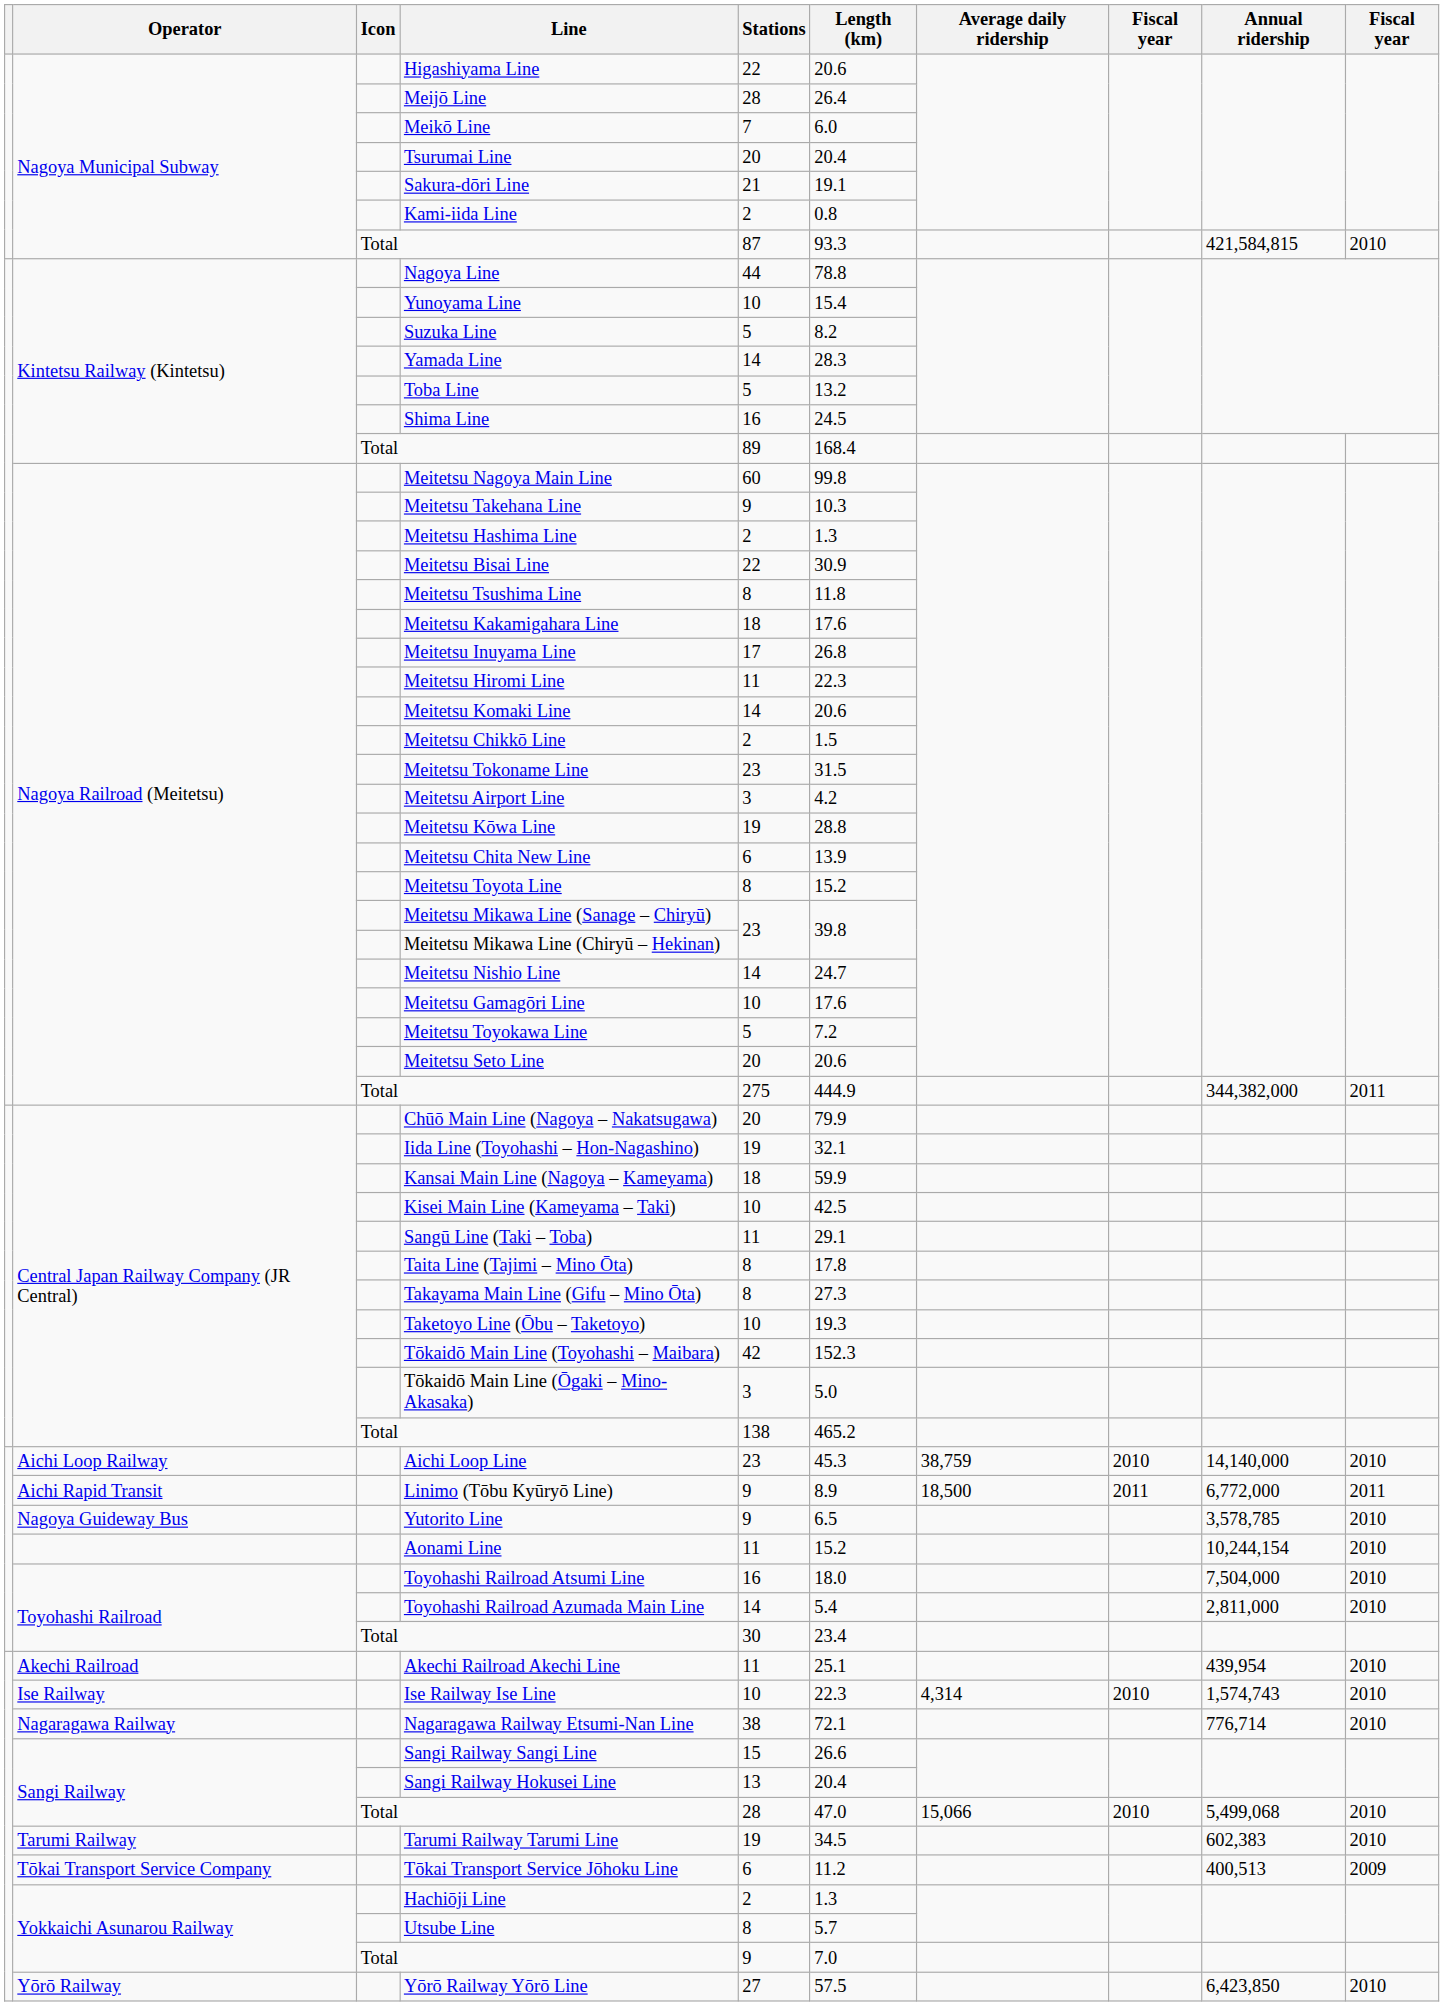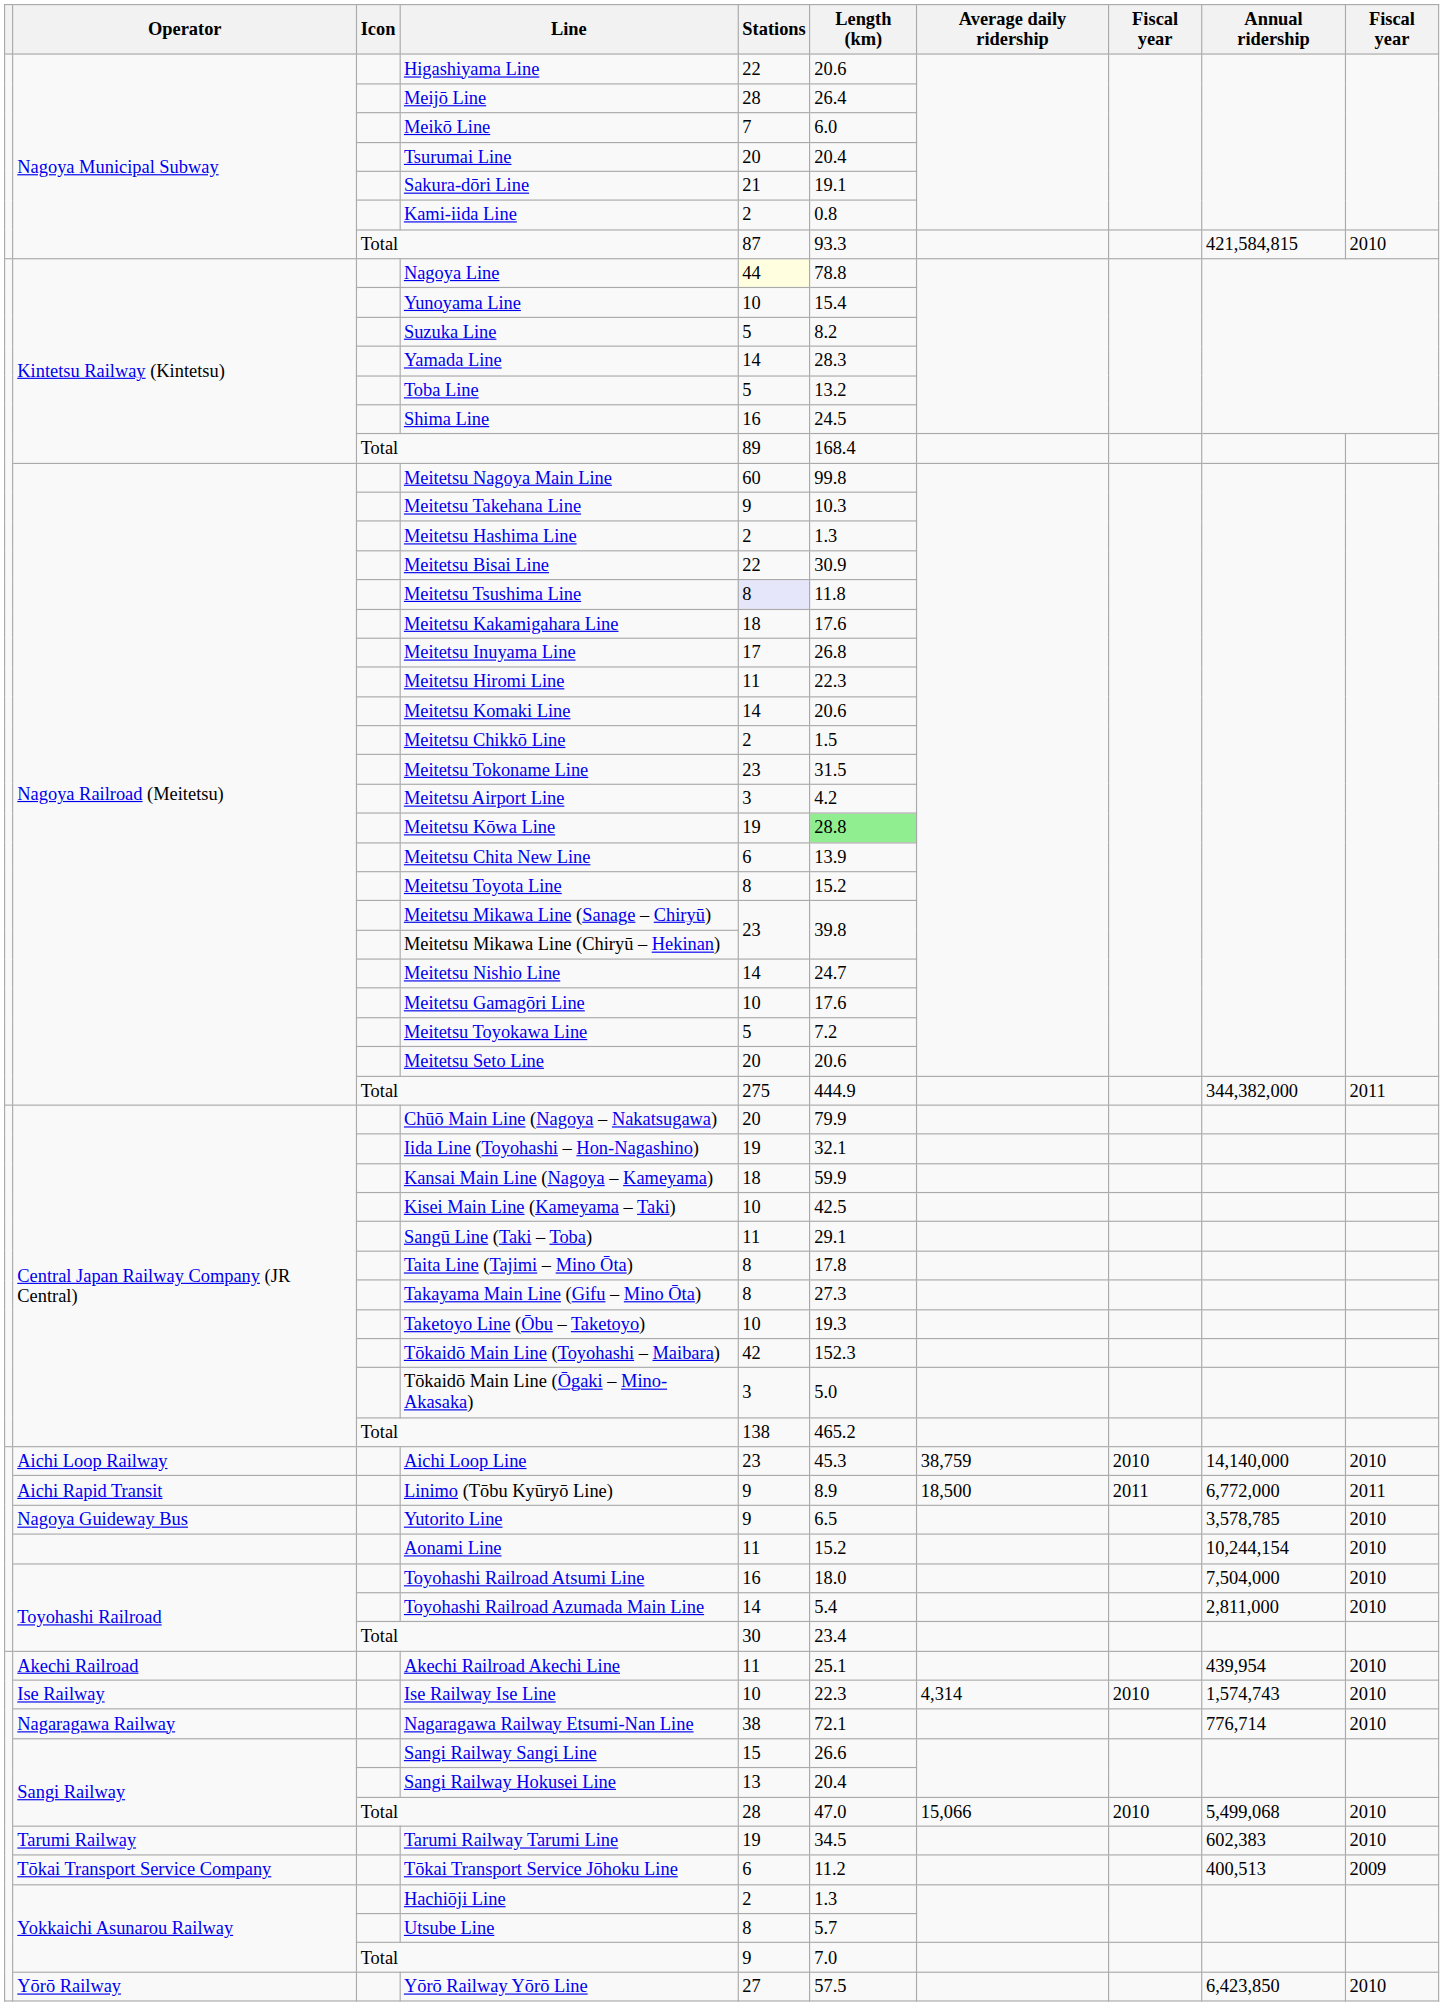(752, 273) no background -> (752, 273) lightyellow background
(747, 594) no background -> (747, 594) lavender background
(830, 827) no background -> (830, 827) lightgreen background
